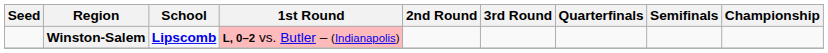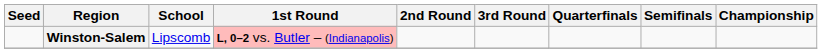(184, 37) bold -> (181, 37) normal
